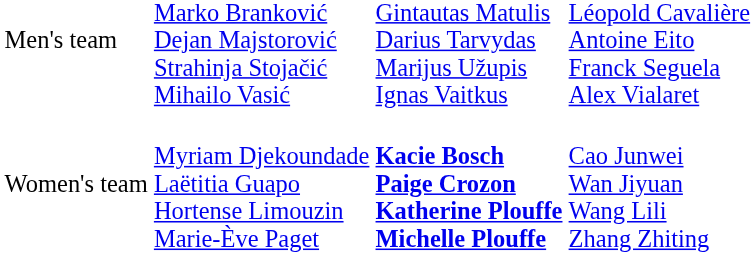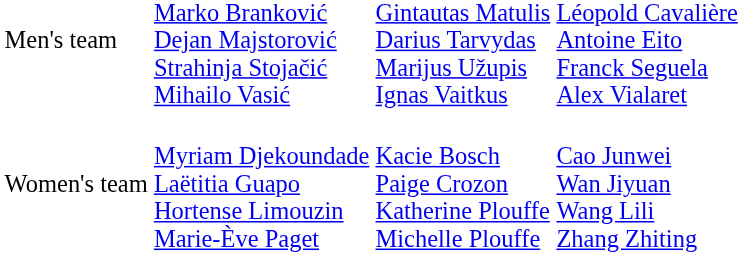(469, 197) bold -> (463, 197) normal
